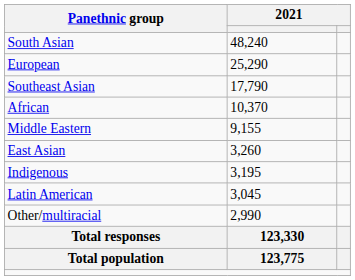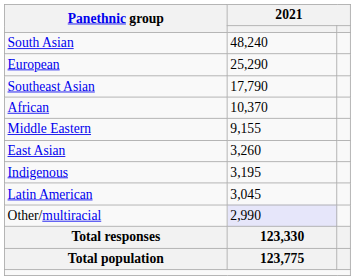(246, 215) no background -> (246, 215) lavender background
